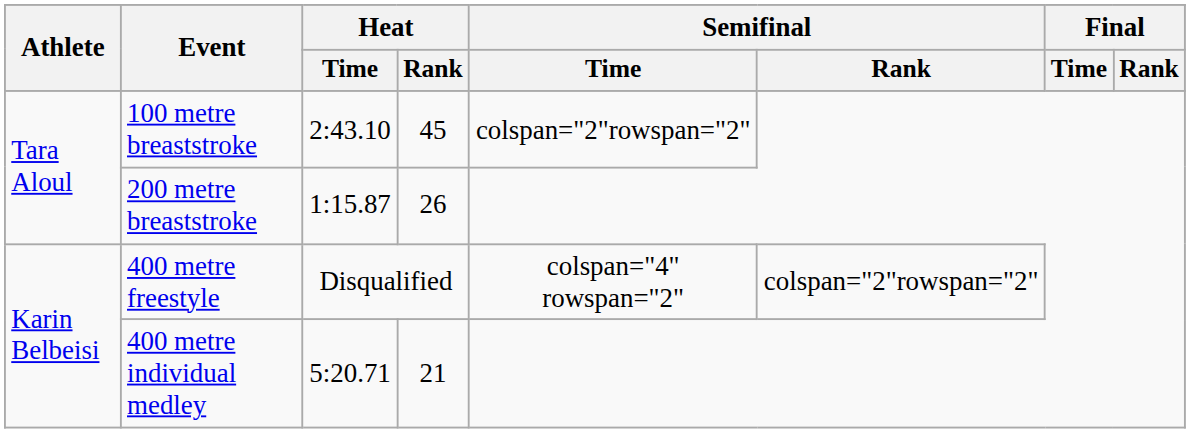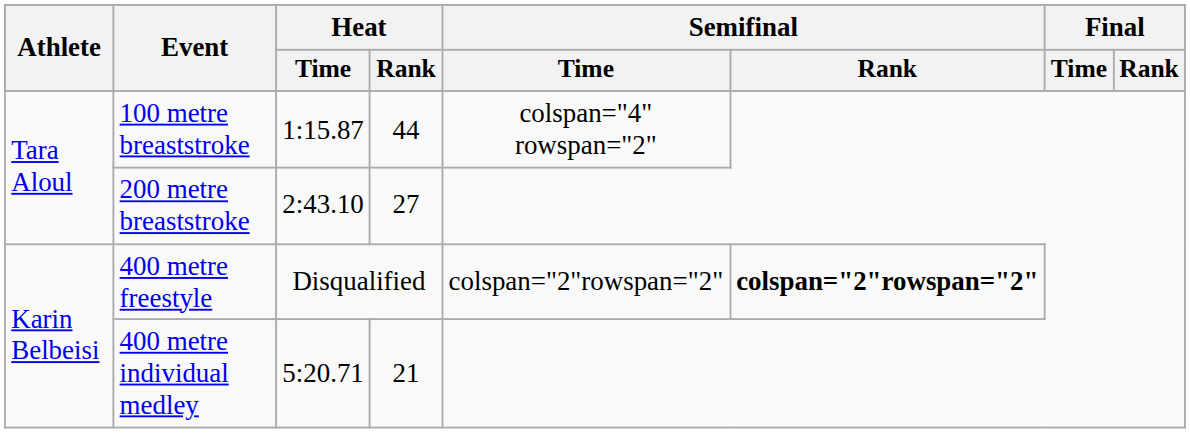(350, 129) 2:43.10 -> (323, 129) 1:15.87
(433, 129) 45 -> (406, 129) 44
(613, 129) colspan="2"rowspan="2" -> (586, 129) colspan="4" rowspan="2"
(350, 205) 1:15.87 -> (323, 205) 2:43.10
(433, 205) 26 -> (406, 205) 27
(613, 281) colspan="4" rowspan="2" -> (586, 281) colspan="2"rowspan="2"
(901, 281) normal -> (887, 281) bold
